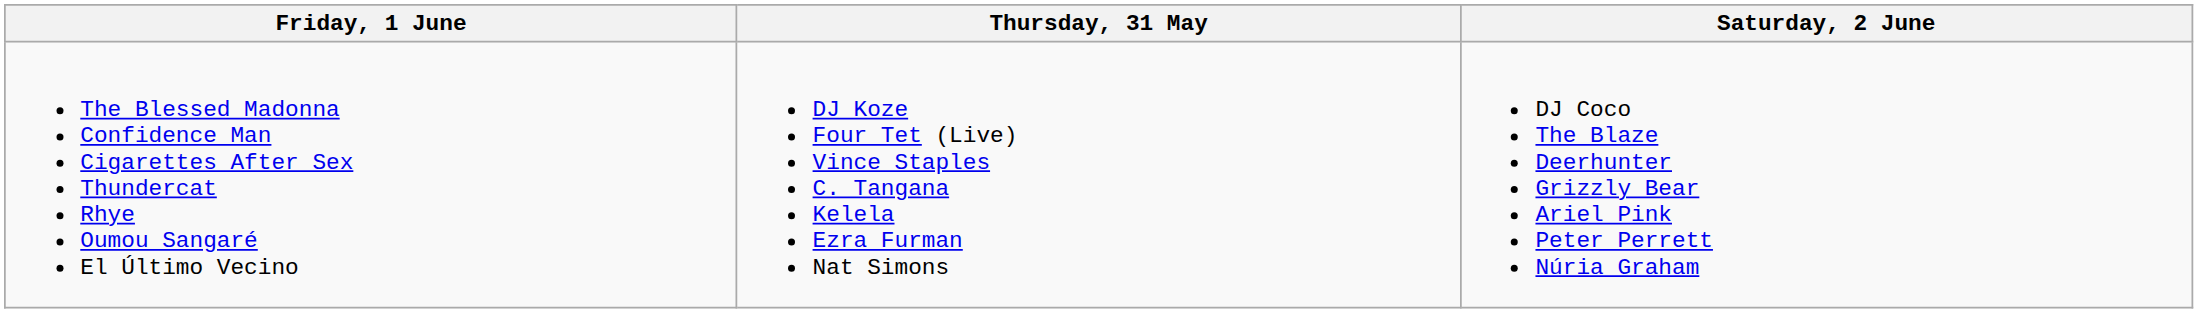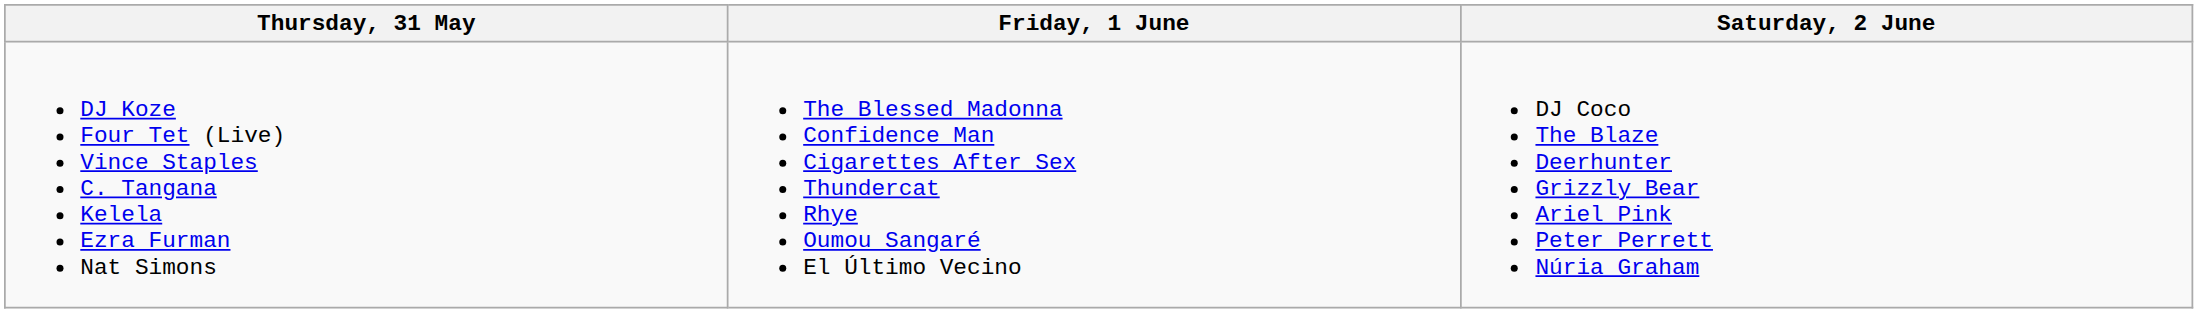columns swapped: (1099, 23) <-> (371, 23)
